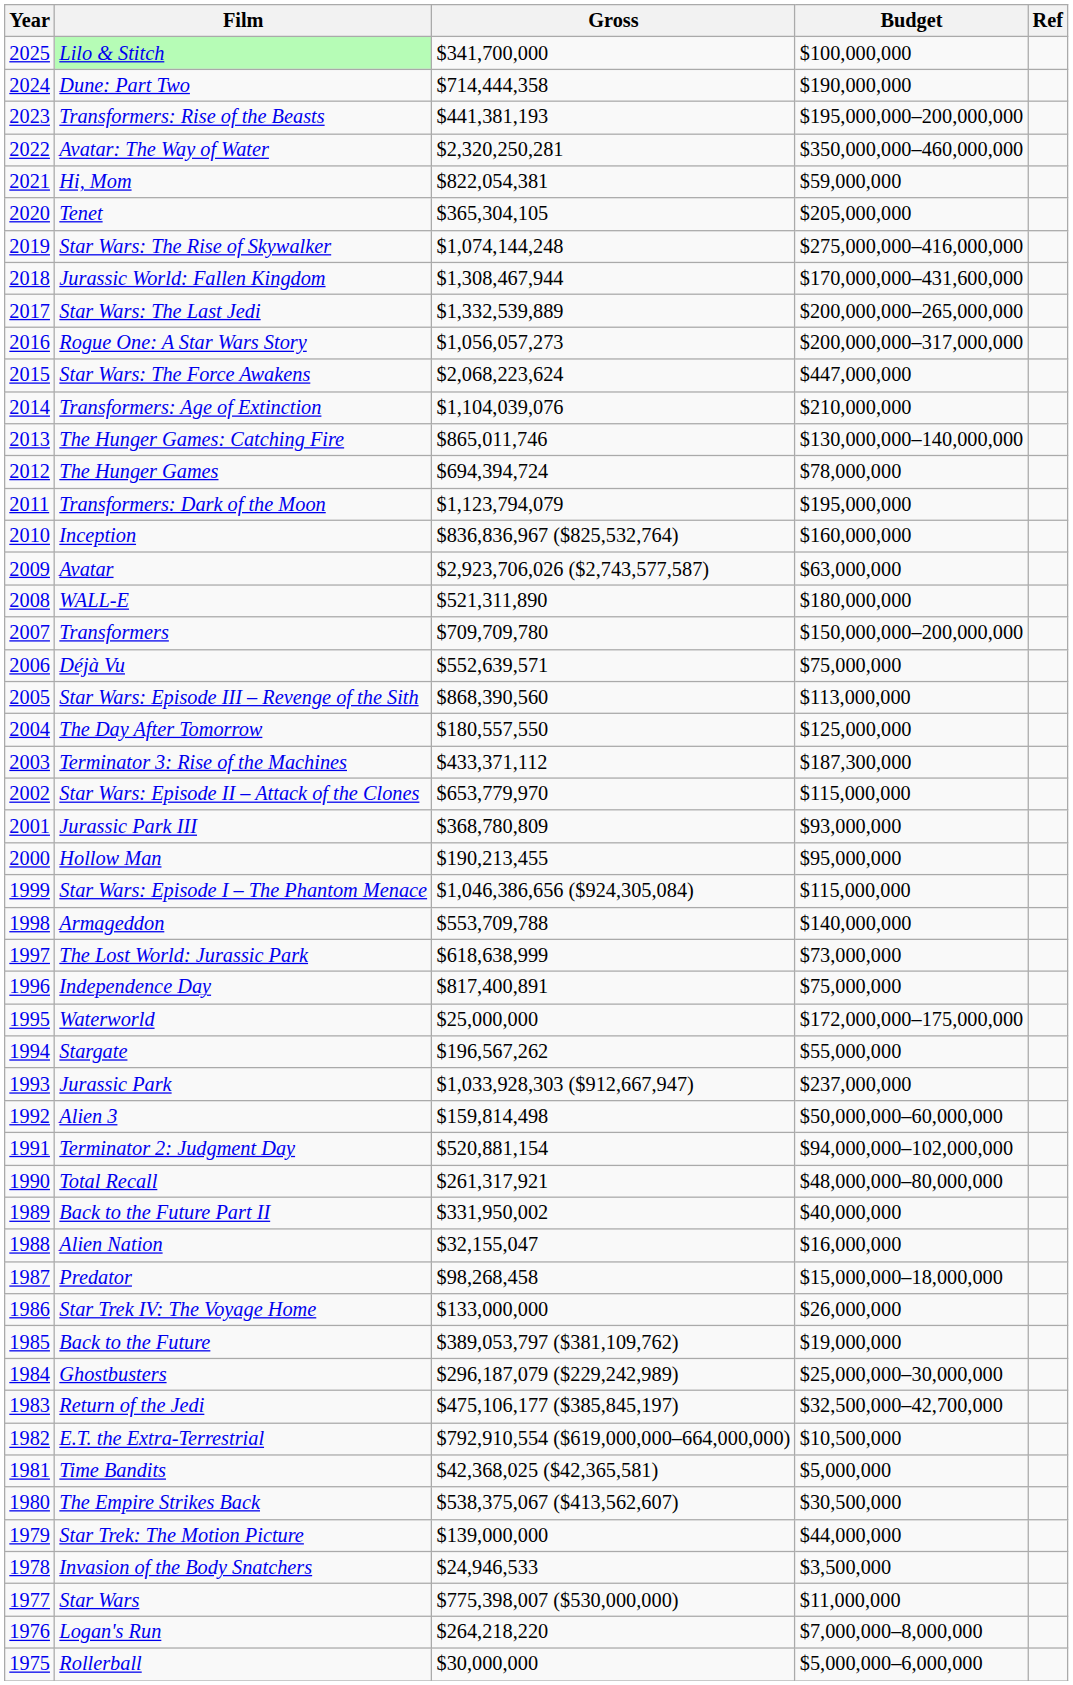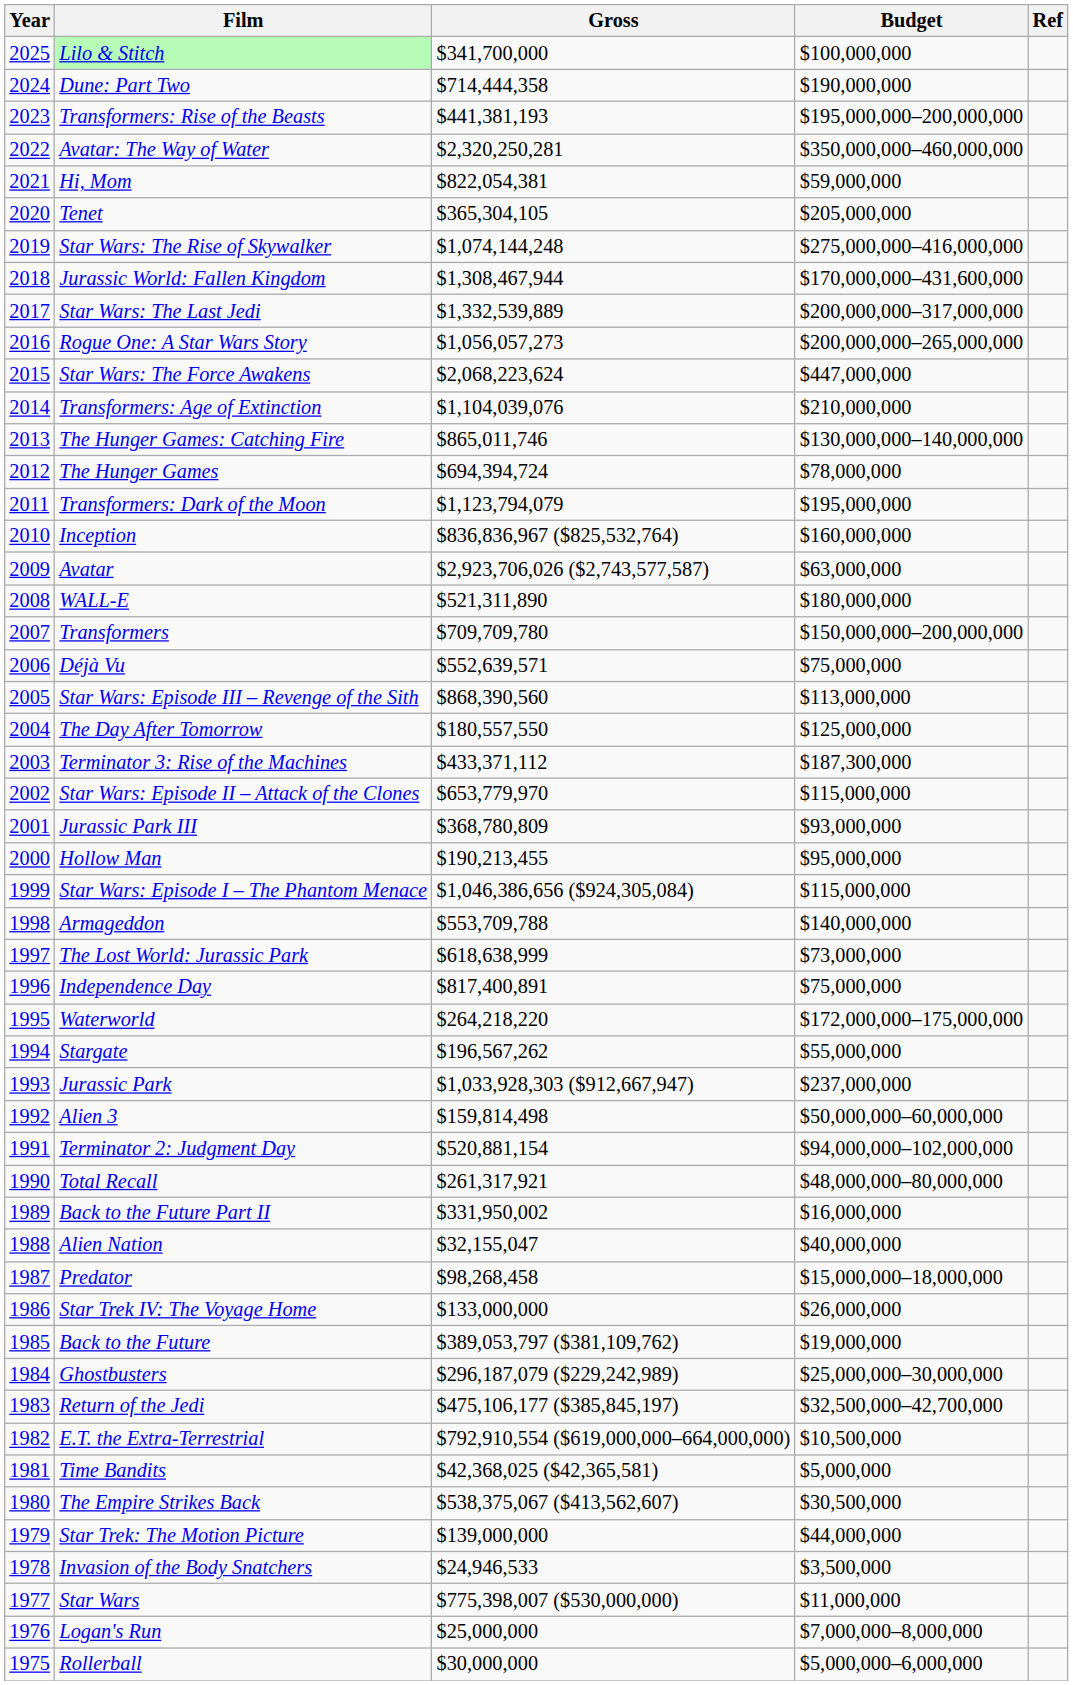(911, 310) $200,000,000–265,000,000 -> (911, 310) $200,000,000–317,000,000
(911, 342) $200,000,000–317,000,000 -> (911, 342) $200,000,000–265,000,000
(487, 1019) $25,000,000 -> (492, 1019) $264,218,220
(851, 1212) $40,000,000 -> (851, 1212) $16,000,000
(851, 1245) $16,000,000 -> (851, 1245) $40,000,000
(492, 1631) $264,218,220 -> (487, 1631) $25,000,000
